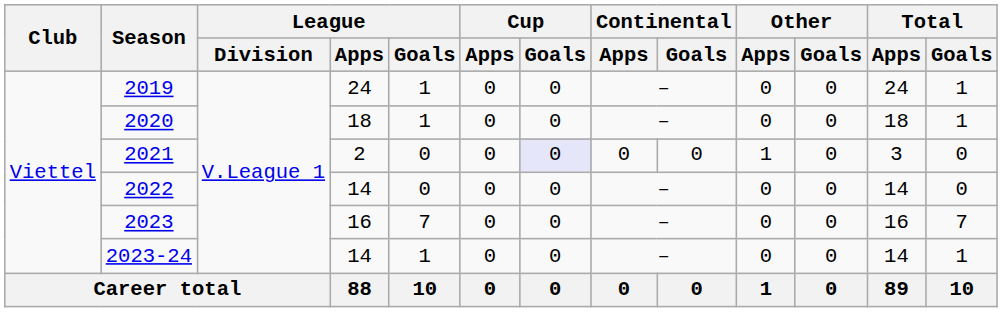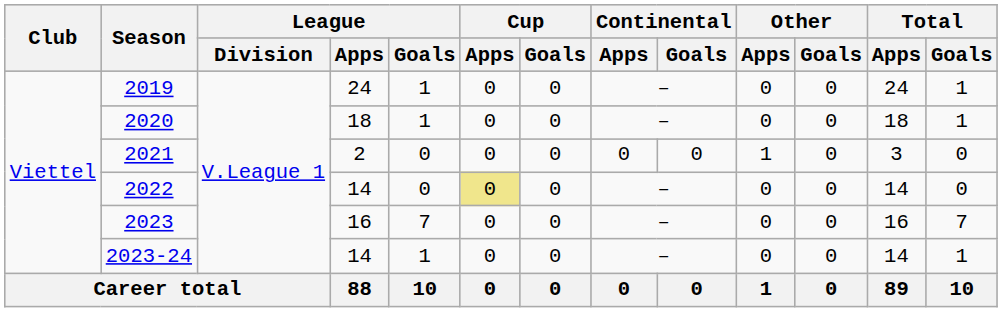(555, 155) lavender background -> (555, 155) no background
(490, 189) no background -> (490, 189) khaki background
